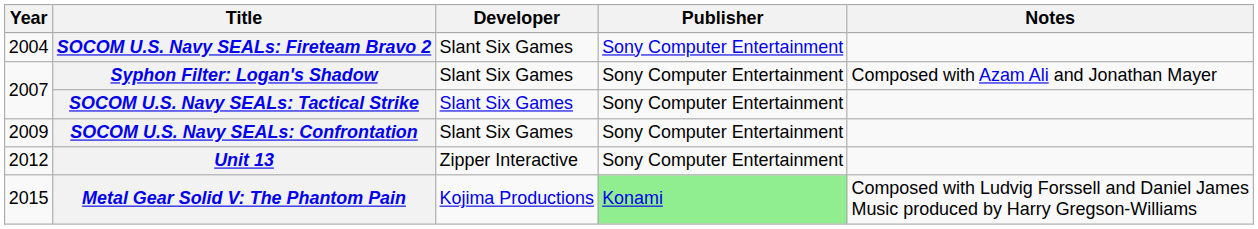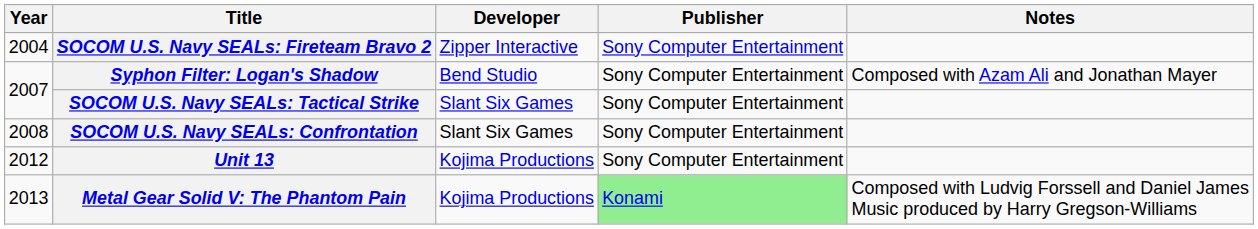(506, 47) Slant Six Games -> (509, 47) Zipper Interactive
(506, 75) Slant Six Games -> (488, 75) Bend Studio
(29, 132) 2009 -> (29, 132) 2008
(509, 160) Zipper Interactive -> (517, 160) Kojima Productions
(29, 199) 2015 -> (29, 199) 2013
